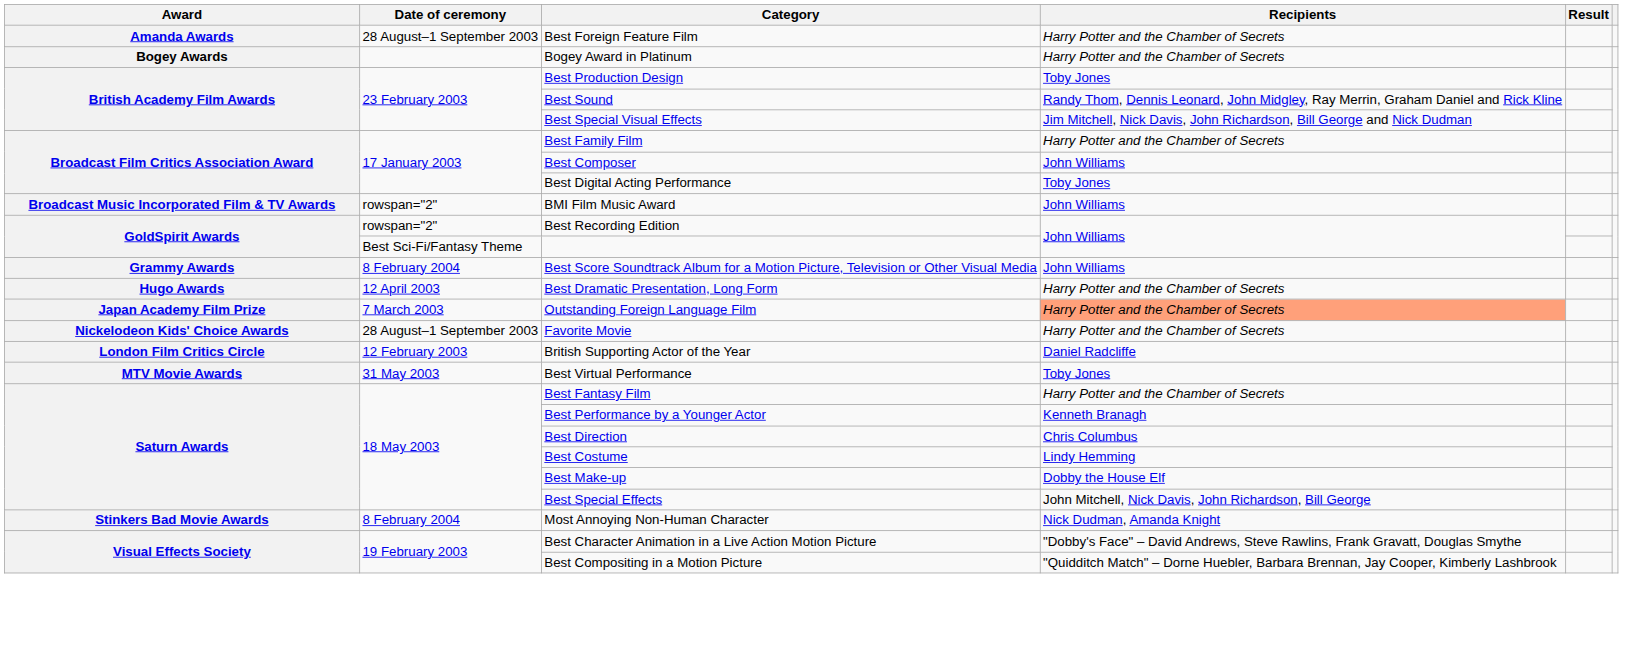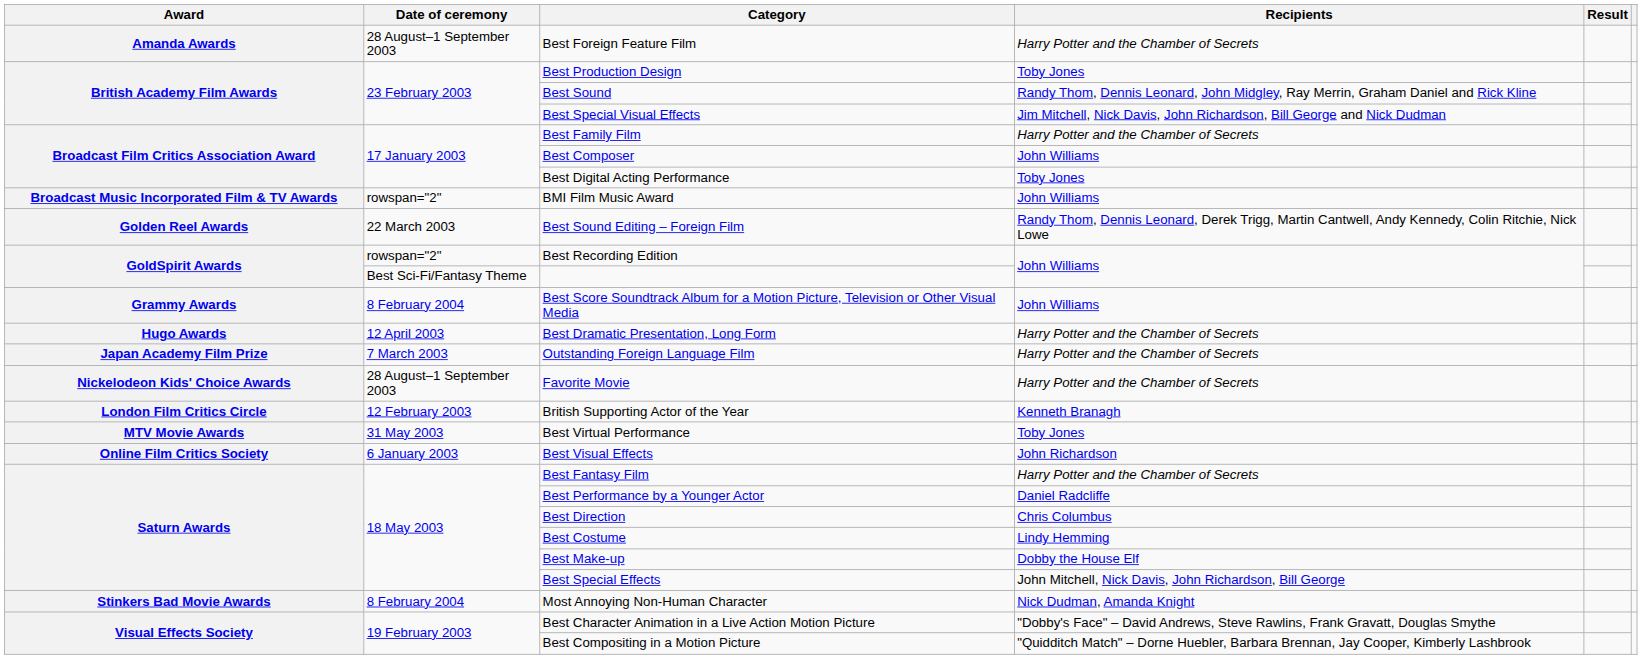- row: (618, 57)
+ row: (643, 226)
(1164, 309) lightsalmon background -> (1138, 354) no background
(1089, 352) Daniel Radcliffe -> (1069, 411) Kenneth Branagh
+ row: (598, 453)
(1095, 415) Kenneth Branagh -> (1064, 496) Daniel Radcliffe
